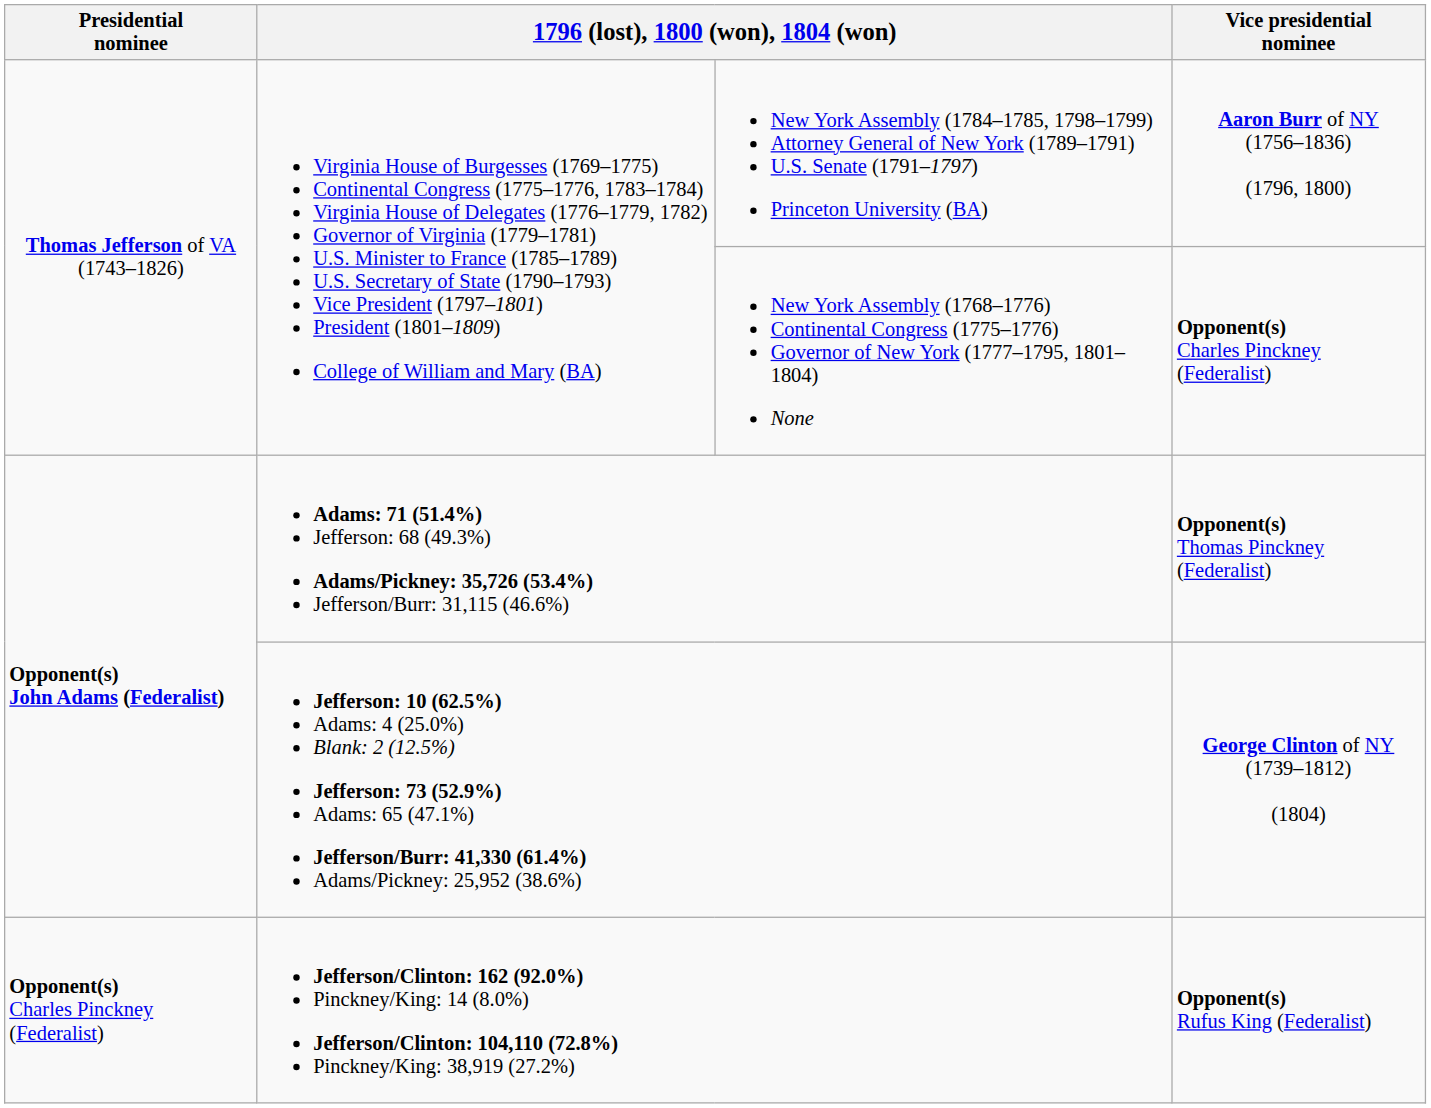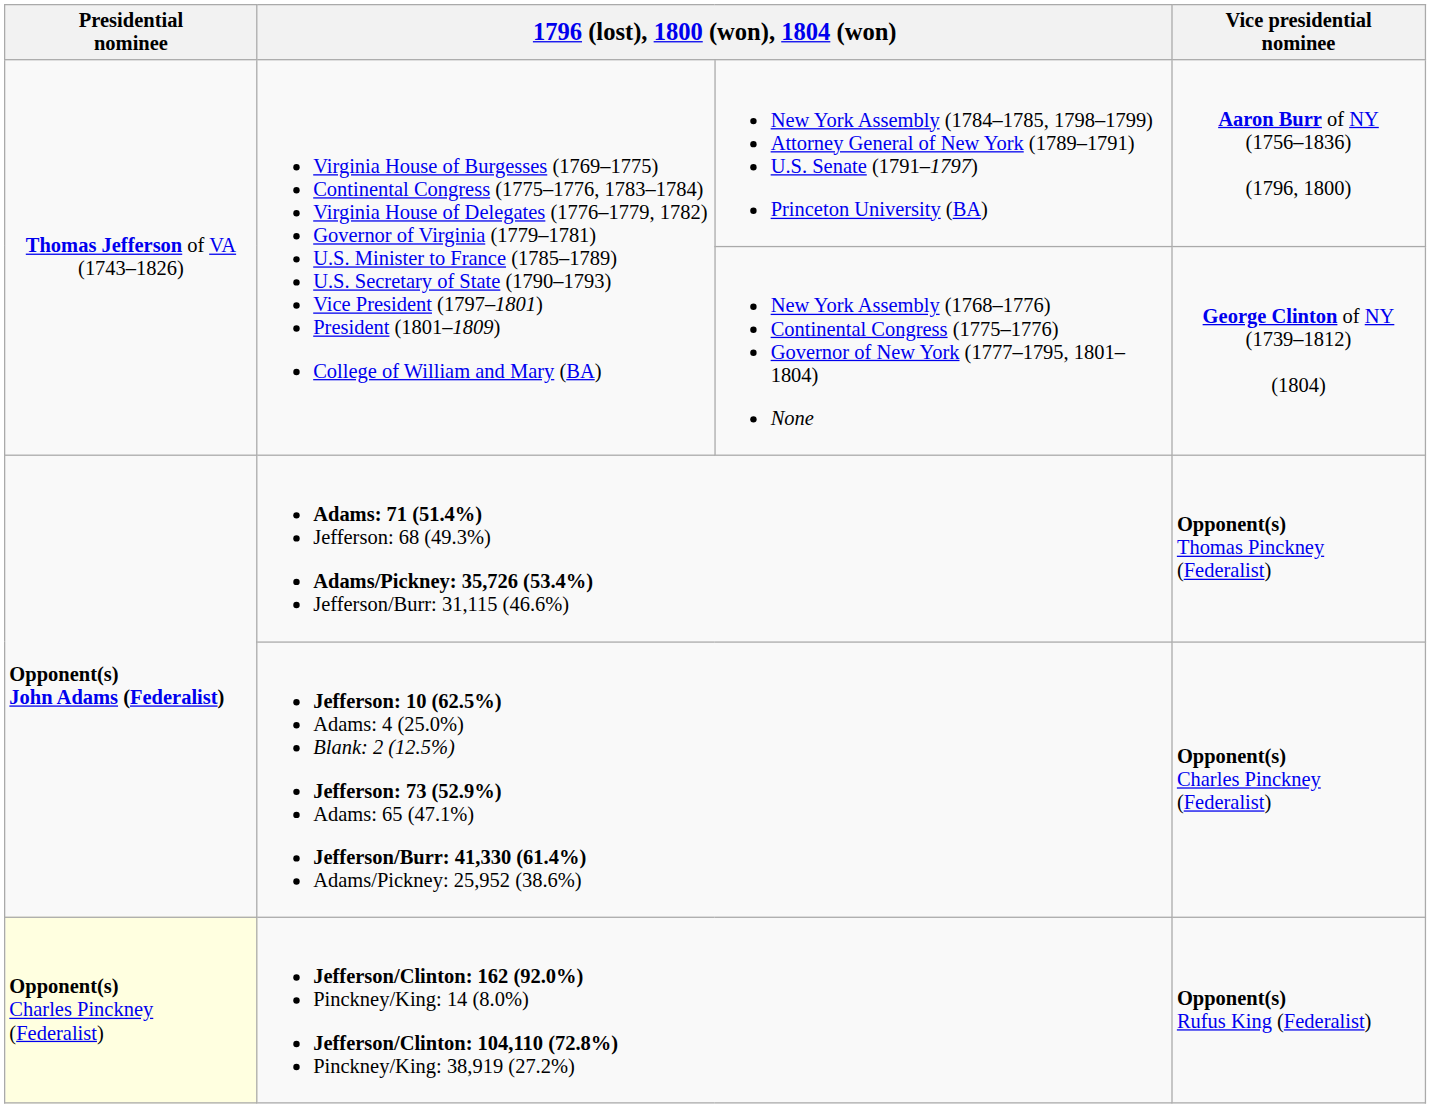(1249, 350) Opponent(s) Charles Pinckney (Federalist) -> (1298, 350) George Clinton of NY (1739–1812) (1804)
(1298, 779) George Clinton of NY (1739–1812) (1804) -> (1249, 779) Opponent(s) Charles Pinckney (Federalist)
(81, 1010) no background -> (81, 1010) lightyellow background
